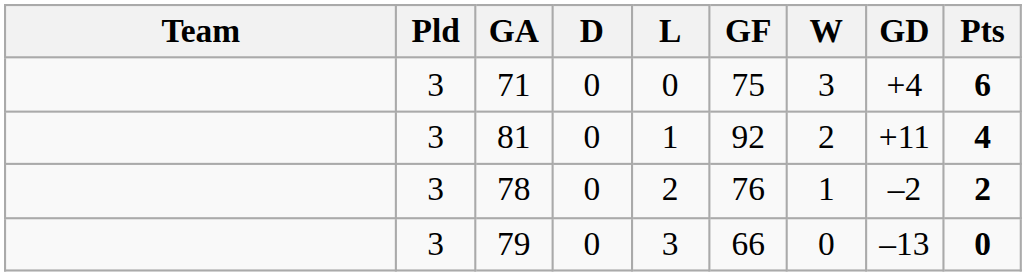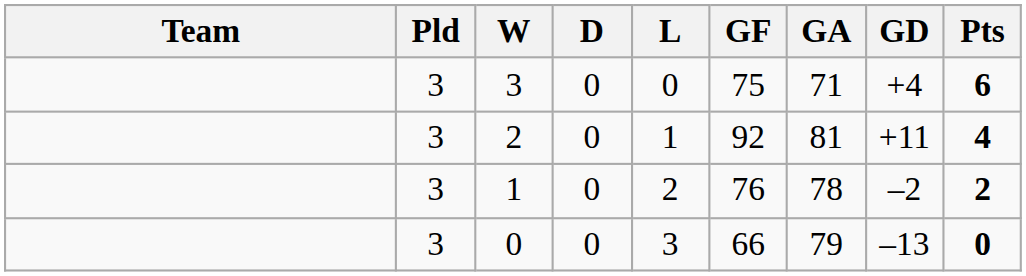columns swapped: (826, 31) <-> (514, 31)
